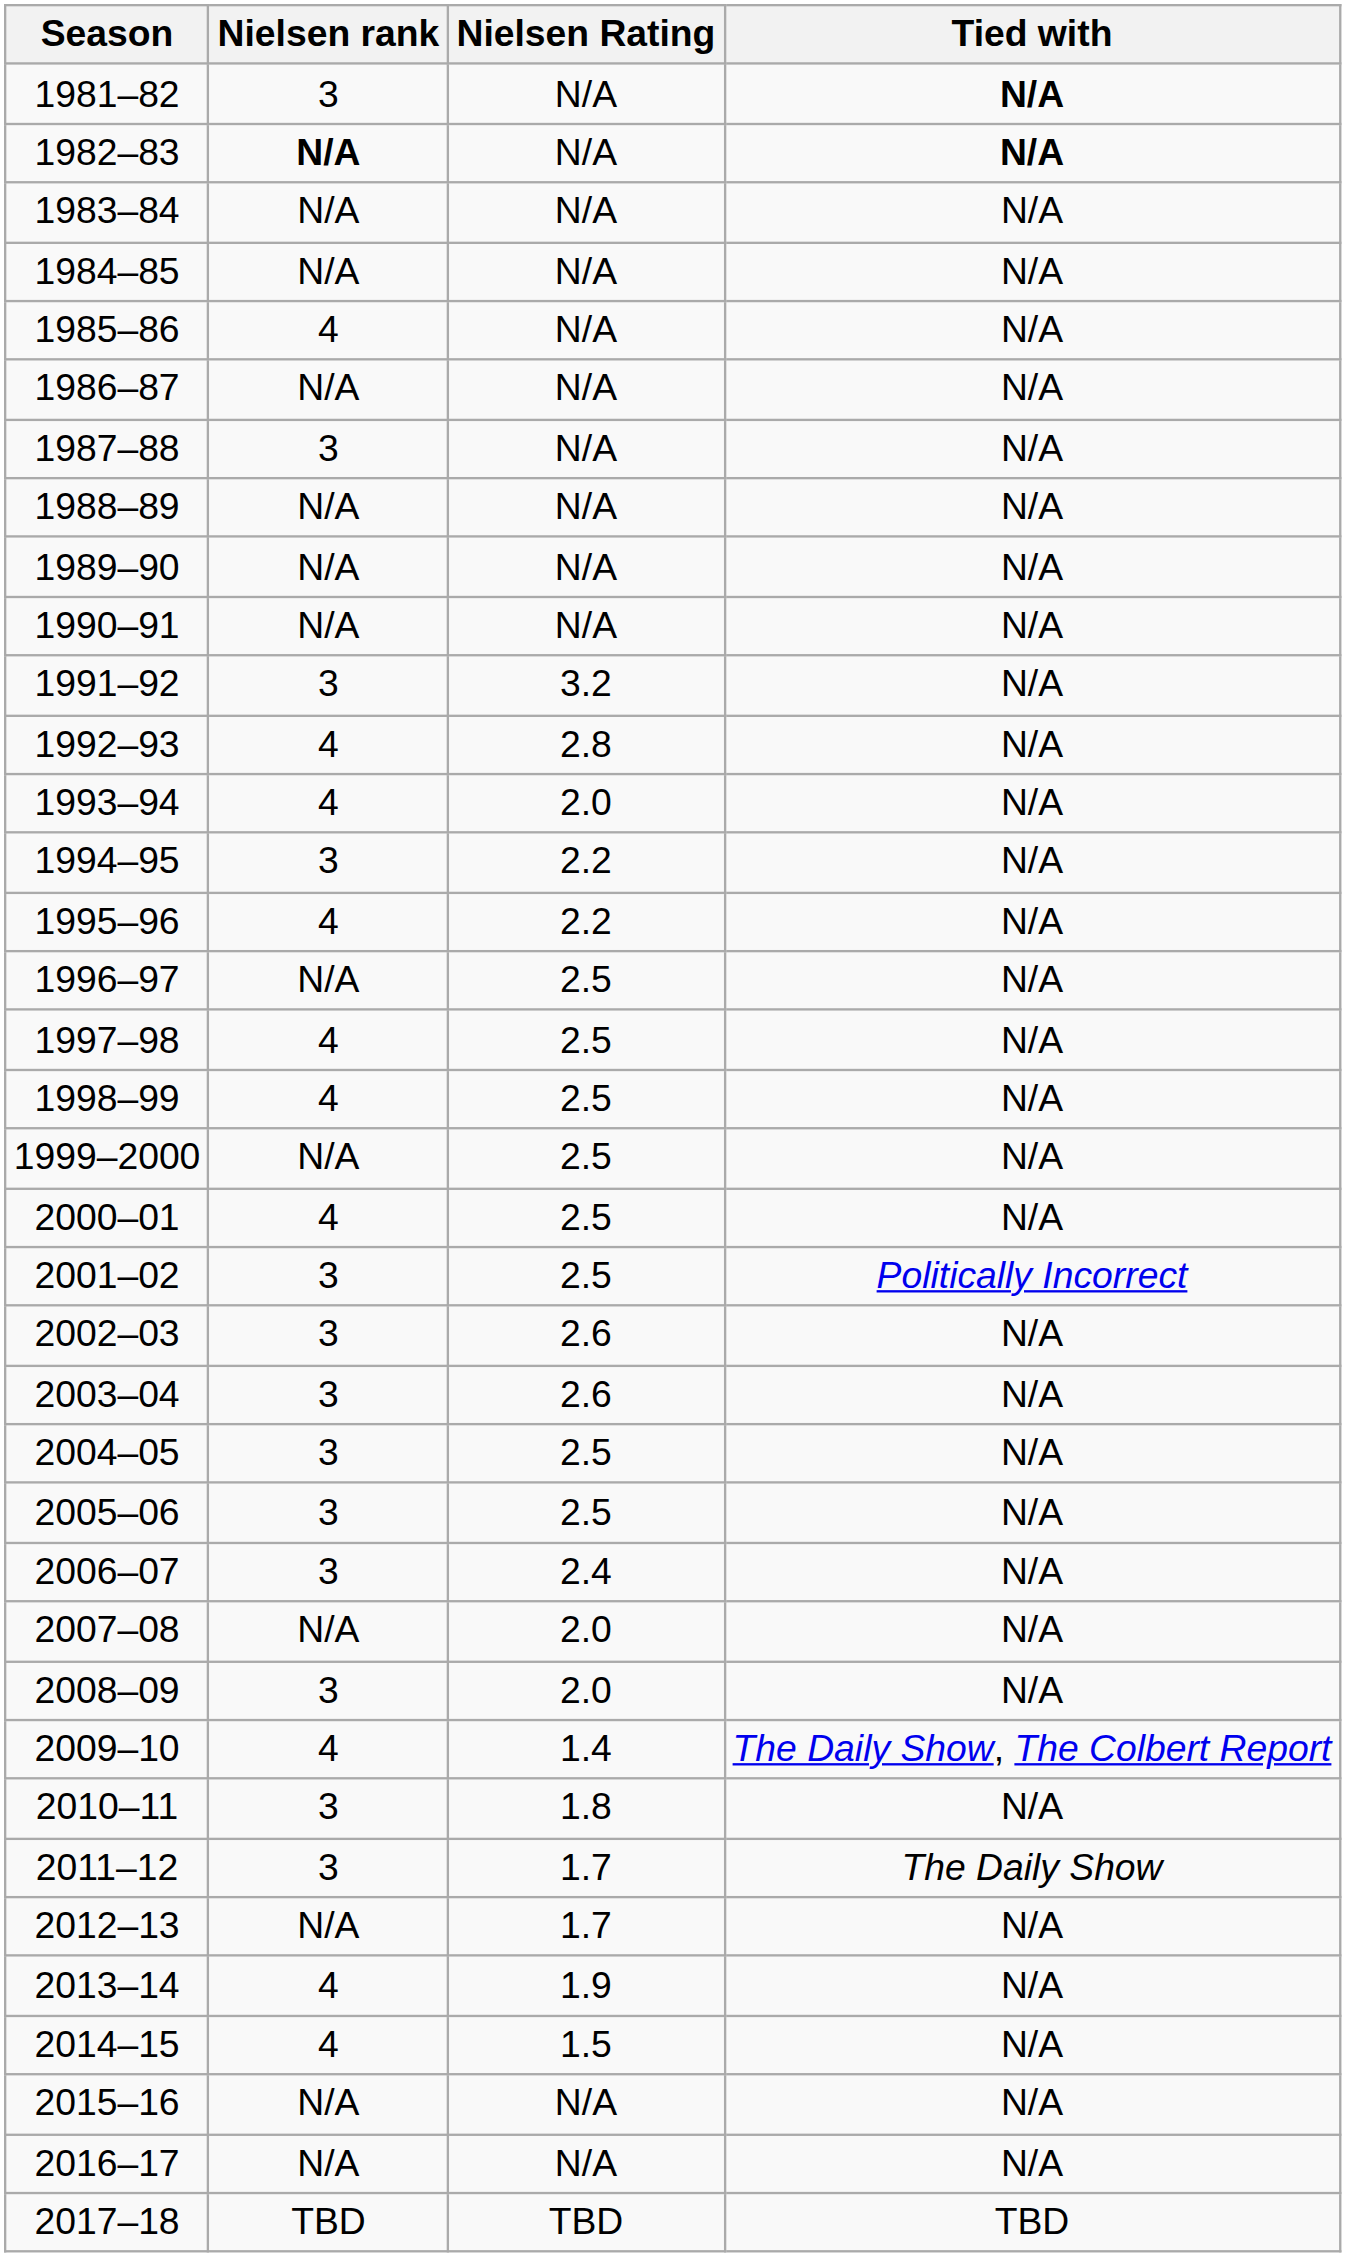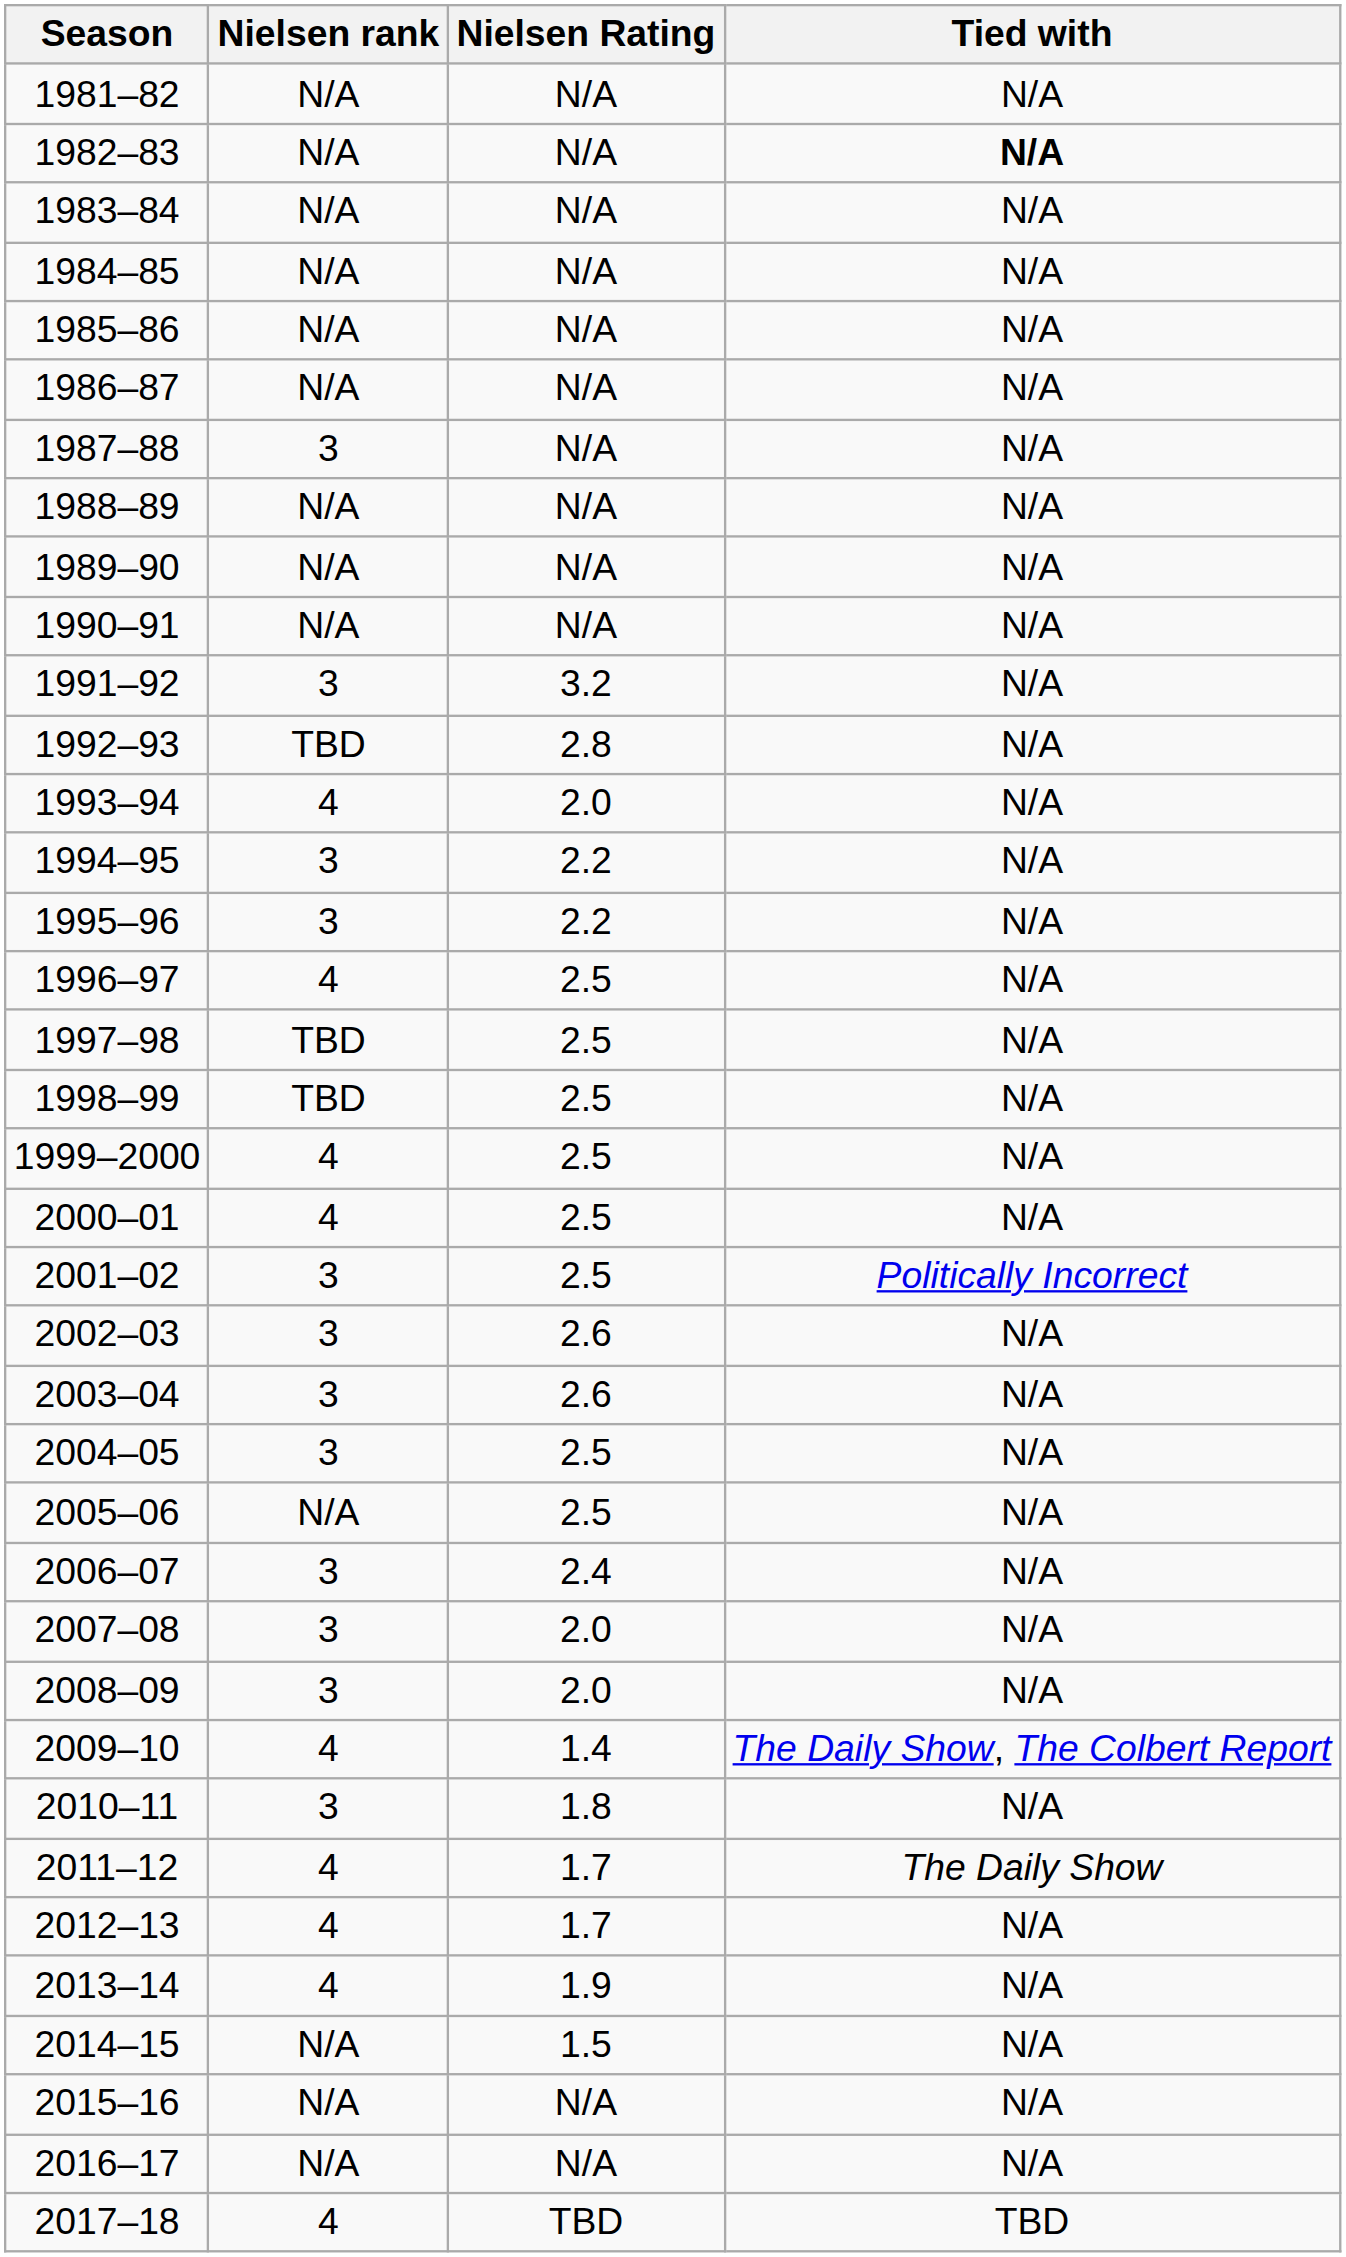(328, 93) 3 -> (328, 93) N/A
(1032, 93) bold -> (1032, 93) normal
(328, 152) bold -> (328, 152) normal
(328, 329) 4 -> (328, 329) N/A
(328, 743) 4 -> (328, 743) TBD
(328, 920) 4 -> (328, 920) 3
(328, 980) N/A -> (328, 980) 4
(328, 1039) 4 -> (328, 1039) TBD
(328, 1098) 4 -> (328, 1098) TBD
(328, 1157) N/A -> (328, 1157) 4
(328, 1512) 3 -> (328, 1512) N/A
(328, 1630) N/A -> (328, 1630) 3
(328, 1866) 3 -> (328, 1866) 4
(328, 1926) N/A -> (328, 1926) 4
(328, 2044) 4 -> (328, 2044) N/A
(328, 2221) TBD -> (328, 2221) 4
